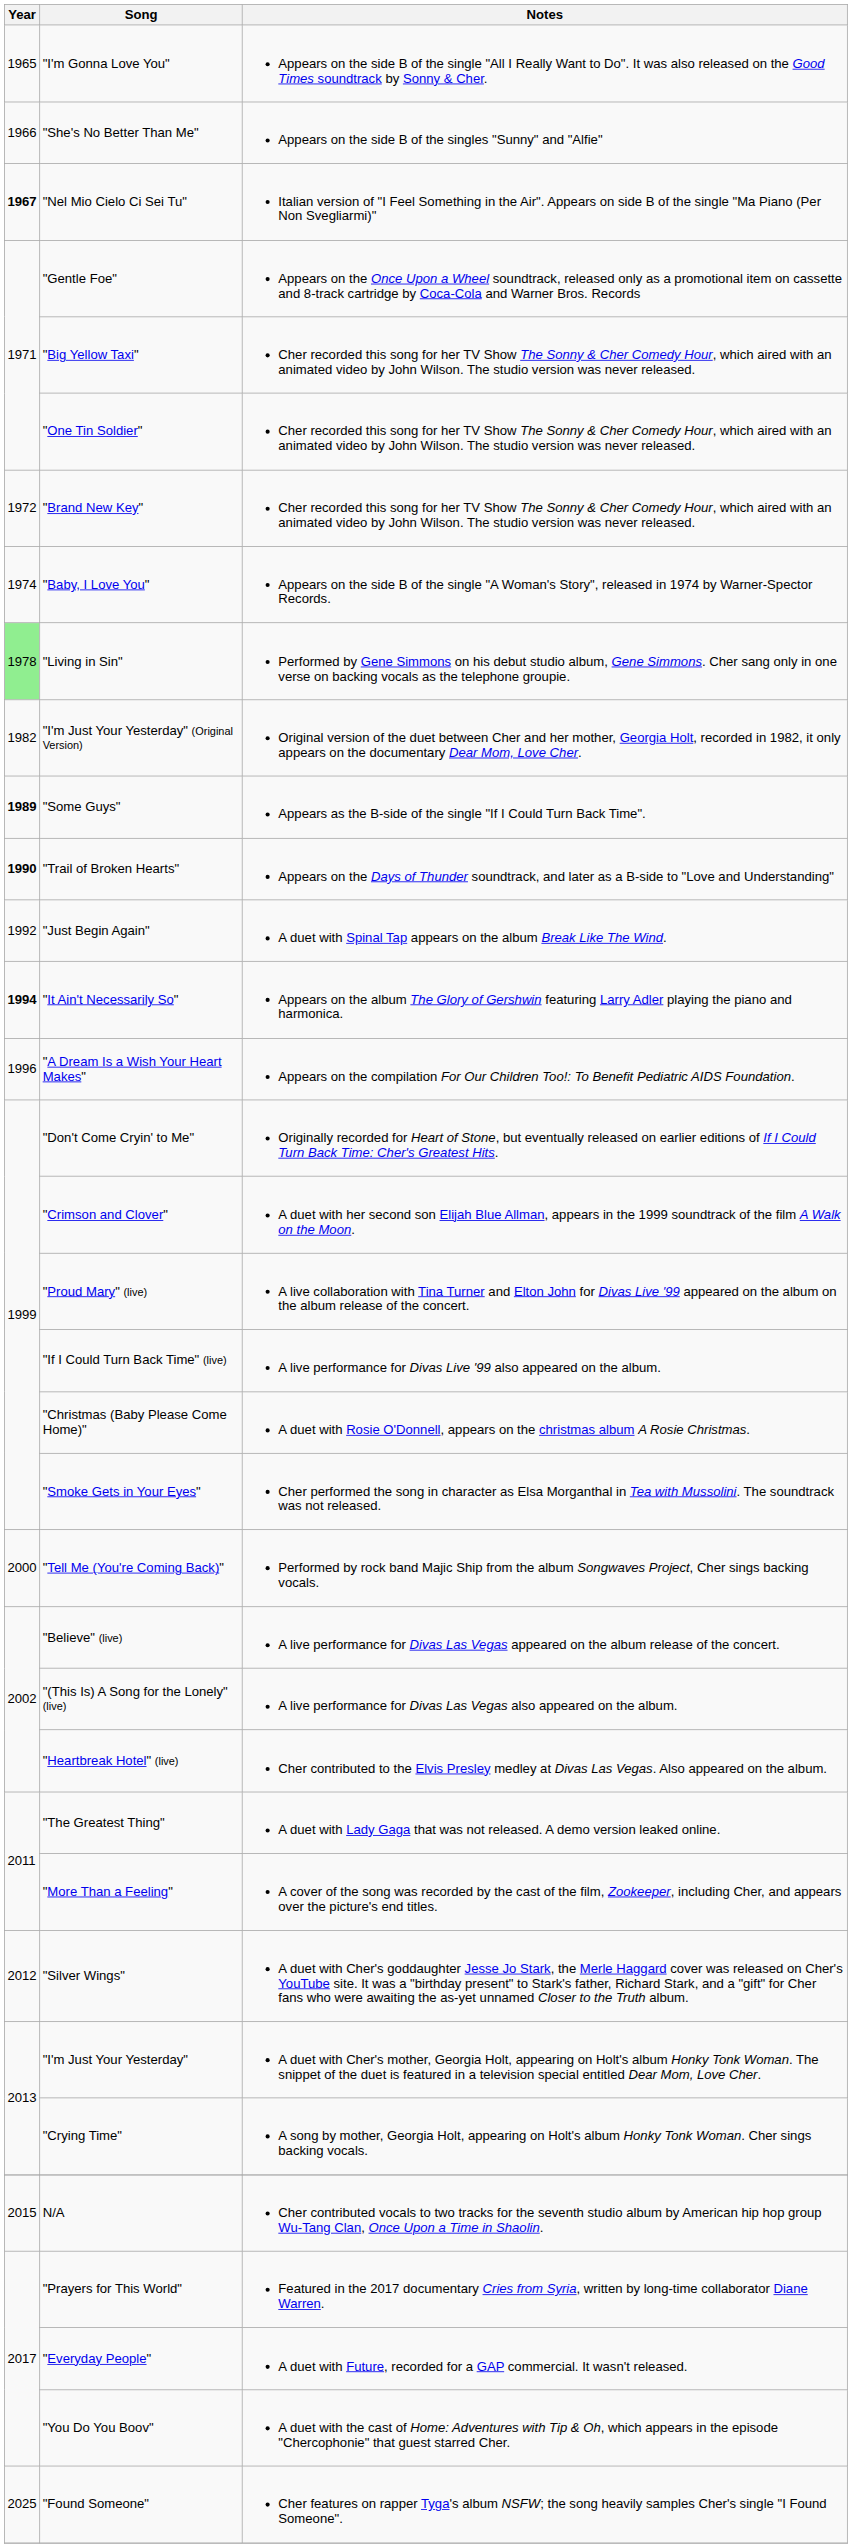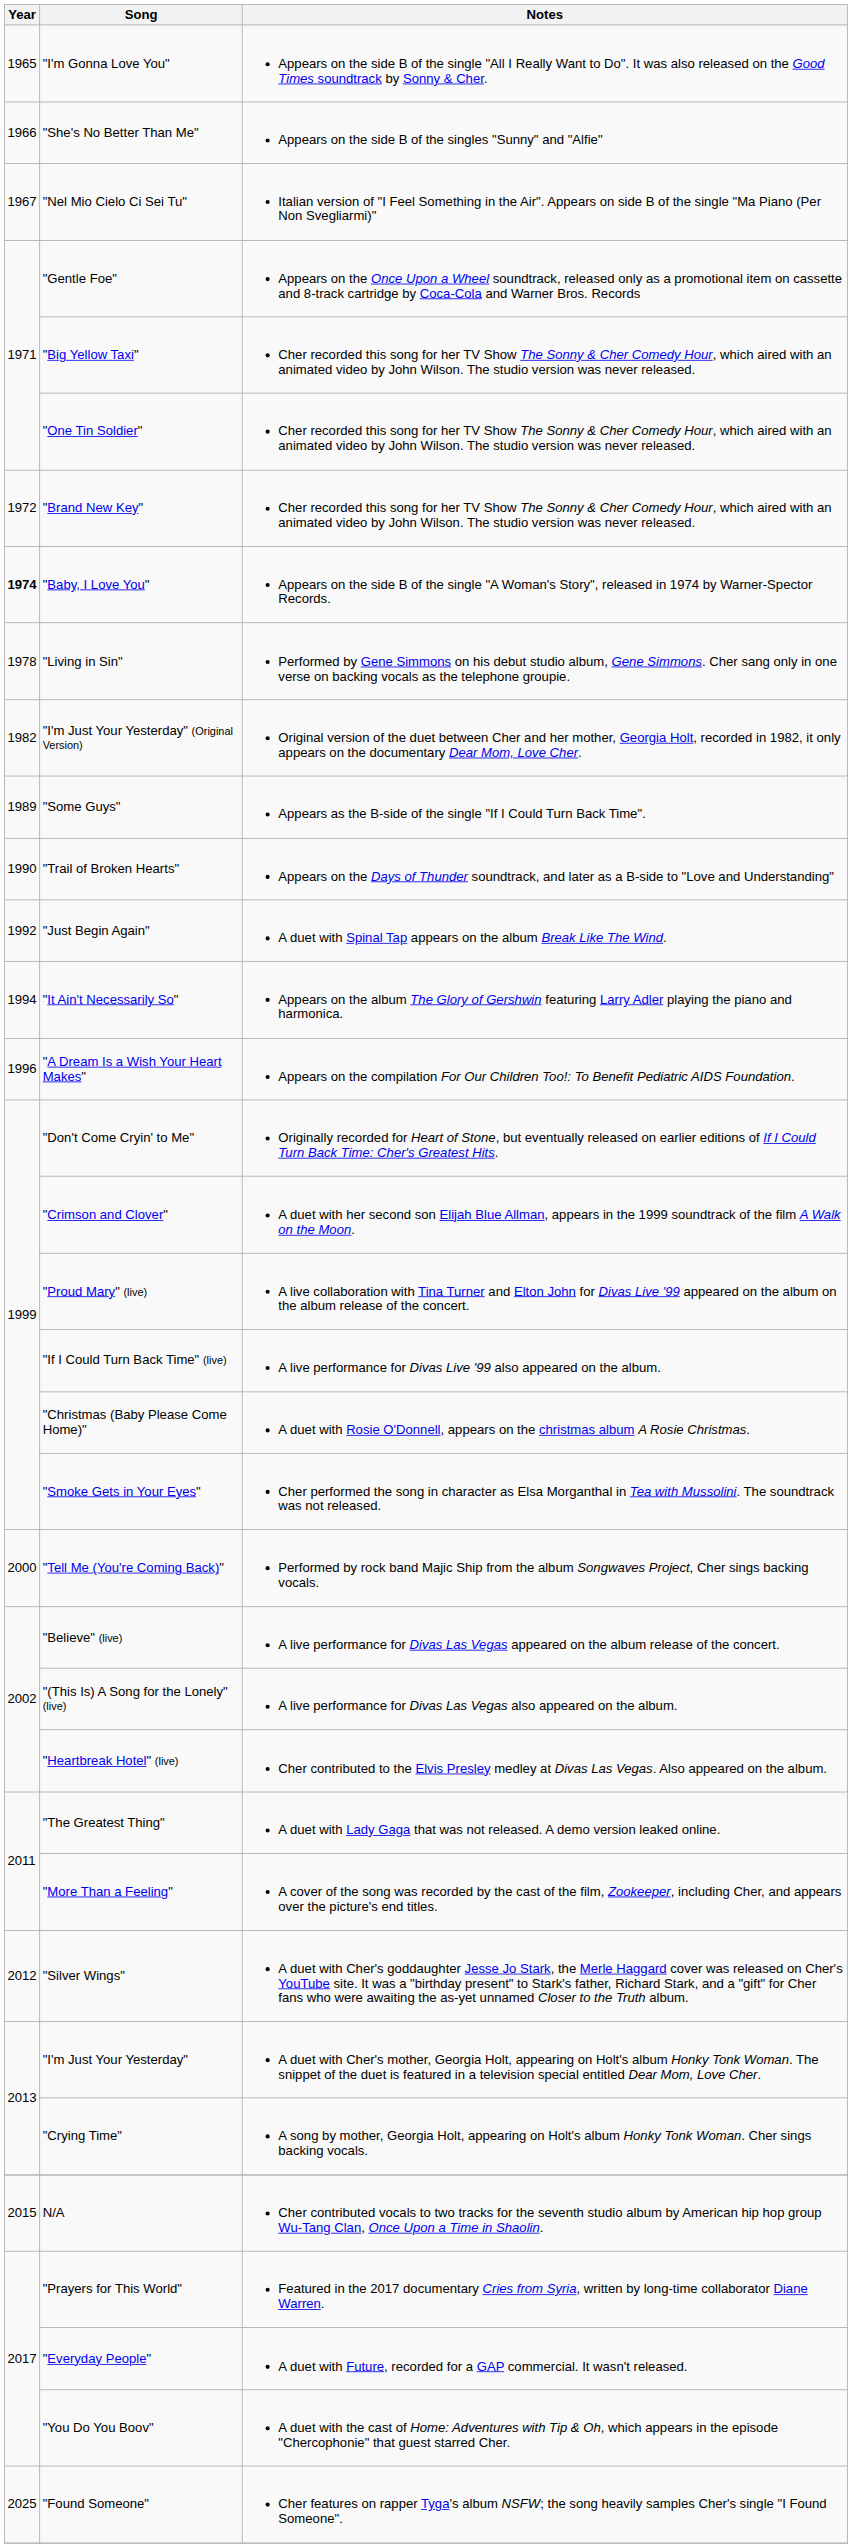(22, 201) bold -> (22, 201) normal
(22, 584) normal -> (22, 584) bold
(22, 661) lightgreen background -> (22, 661) no background
(22, 807) bold -> (22, 807) normal
(22, 868) bold -> (22, 868) normal
(22, 999) bold -> (22, 999) normal
